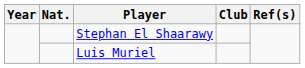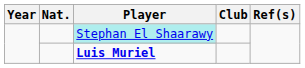(145, 34) no background -> (145, 34) paleturquoise background
(116, 53) normal -> (116, 53) bold
